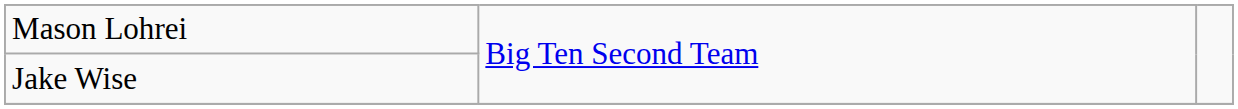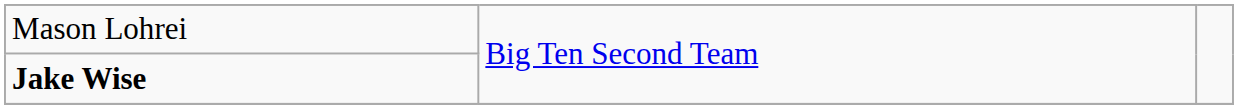(75, 78) normal -> (79, 78) bold
